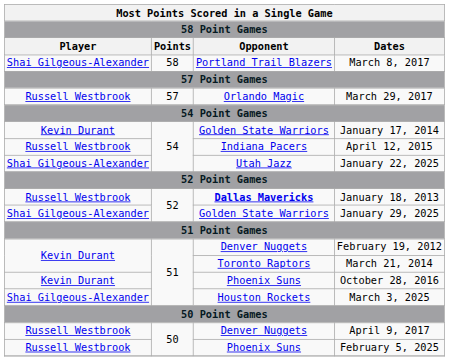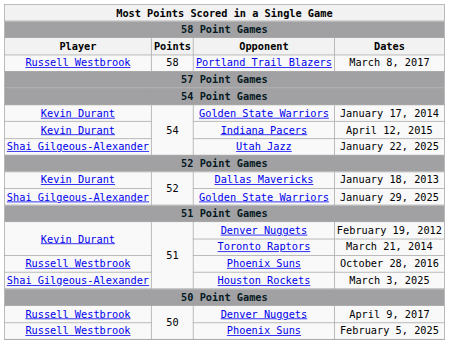(78, 63) Shai Gilgeous-Alexander -> (78, 63) Russell Westbrook
- row: (389, 96)
(78, 147) Russell Westbrook -> (78, 130) Kevin Durant
(78, 197) Russell Westbrook -> (78, 180) Kevin Durant
(264, 197) bold -> (264, 180) normal
(78, 281) Kevin Durant -> (78, 264) Russell Westbrook
